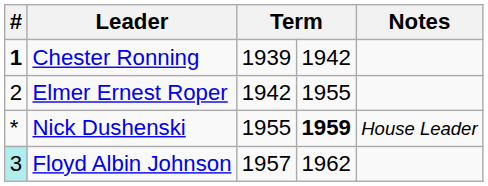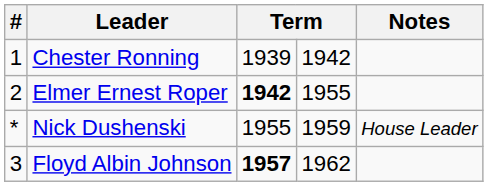(16, 57) bold -> (16, 57) normal
(266, 92) normal -> (266, 92) bold
(326, 127) bold -> (326, 127) normal
(16, 163) paleturquoise background -> (16, 163) no background
(266, 163) normal -> (266, 163) bold
